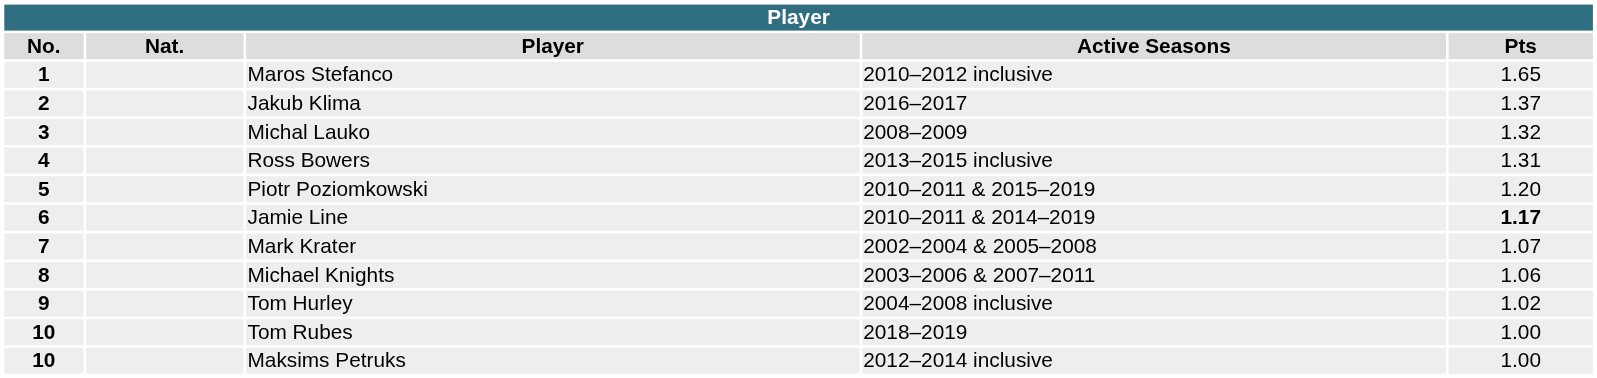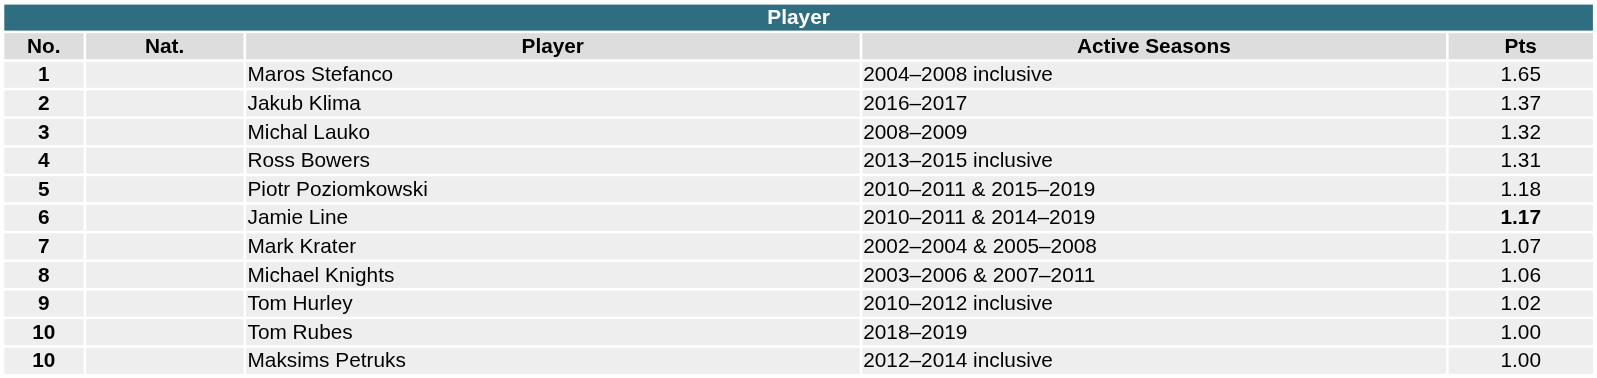(958, 74) 2010–2012 inclusive -> (958, 74) 2004–2008 inclusive
(1521, 189) 1.20 -> (1521, 189) 1.18
(958, 303) 2004–2008 inclusive -> (958, 303) 2010–2012 inclusive
